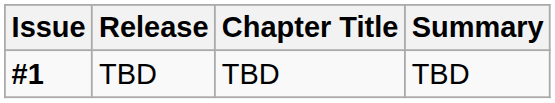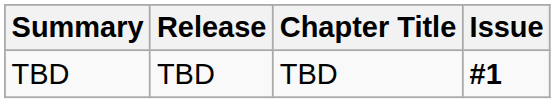columns swapped: (49, 27) <-> (478, 27)
